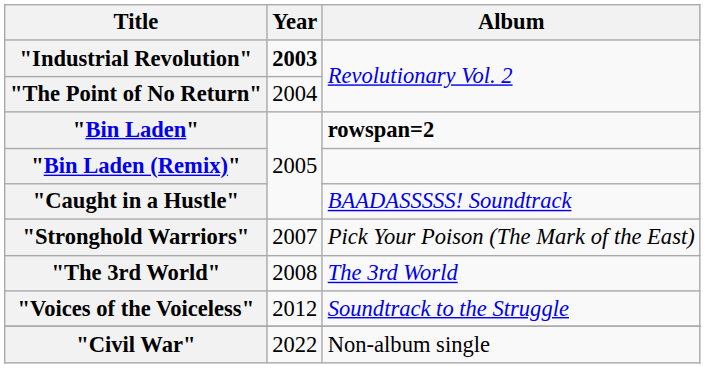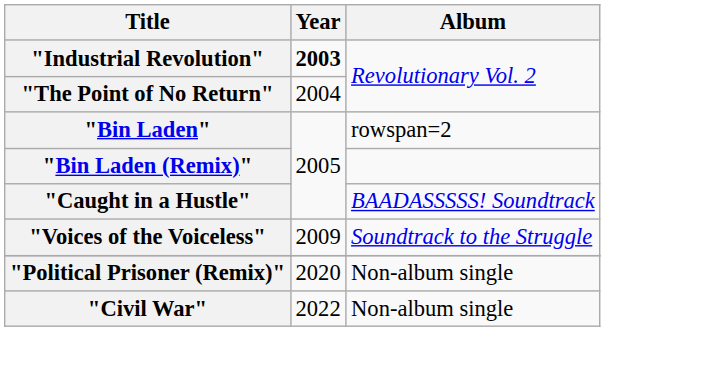(381, 129) bold -> (401, 129) normal
- row: (136, 237)
- row: (136, 272)
(295, 308) 2012 -> (318, 237) 2009
+ row: (148, 272)
